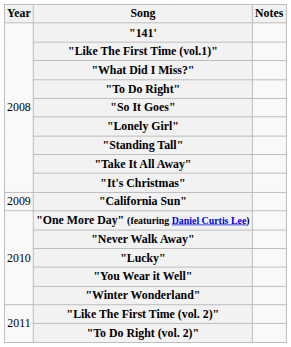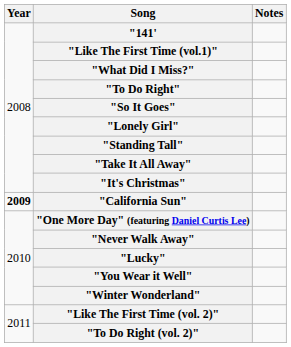(19, 201) normal -> (19, 201) bold
